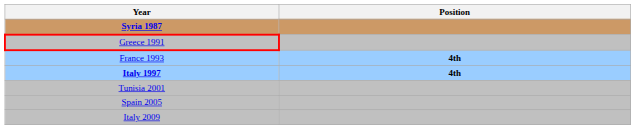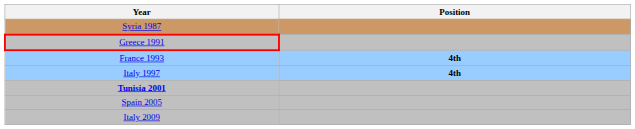(142, 26) bold -> (142, 26) normal
(142, 73) bold -> (142, 73) normal
(142, 88) normal -> (142, 88) bold
